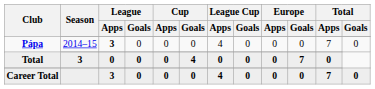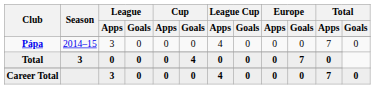(112, 44) bold -> (112, 44) normal
